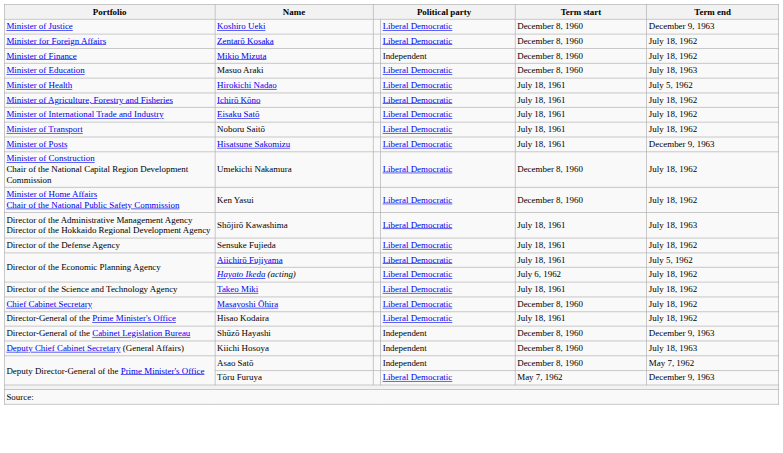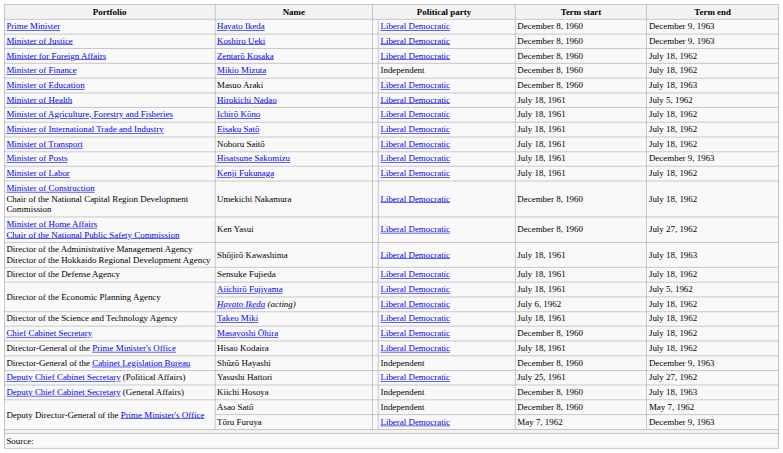+ row: (241, 26)
+ row: (246, 174)
(673, 200) July 18, 1962 -> (673, 230) July 27, 1962
+ row: (245, 378)
